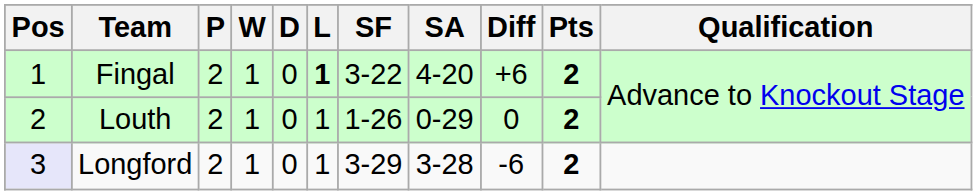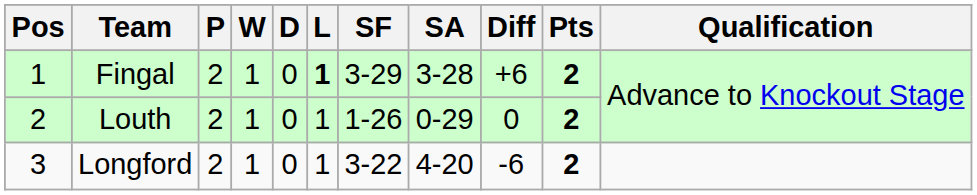(373, 73) 3-22 -> (373, 73) 3-29
(445, 73) 4-20 -> (445, 73) 3-28
(38, 165) lavender background -> (38, 165) no background
(373, 165) 3-29 -> (373, 165) 3-22
(445, 165) 3-28 -> (445, 165) 4-20
